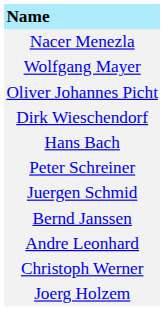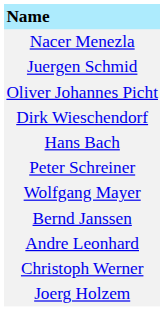(82, 66) Wolfgang Mayer -> (82, 66) Juergen Schmid
(82, 192) Juergen Schmid -> (82, 192) Wolfgang Mayer
